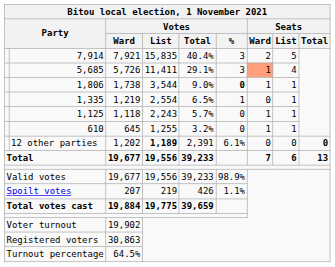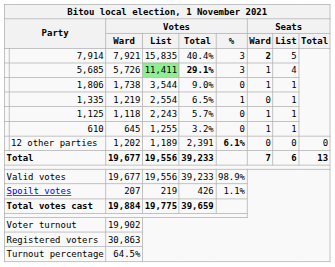(268, 56) normal -> (268, 56) bold
(161, 70) no background -> (161, 70) lightgreen background
(200, 70) normal -> (200, 70) bold
(268, 70) lightsalmon background -> (268, 70) no background
(242, 85) bold -> (242, 85) normal
(164, 143) bold -> (164, 143) normal
(234, 143) normal -> (234, 143) bold
(325, 143) bold -> (325, 143) normal
